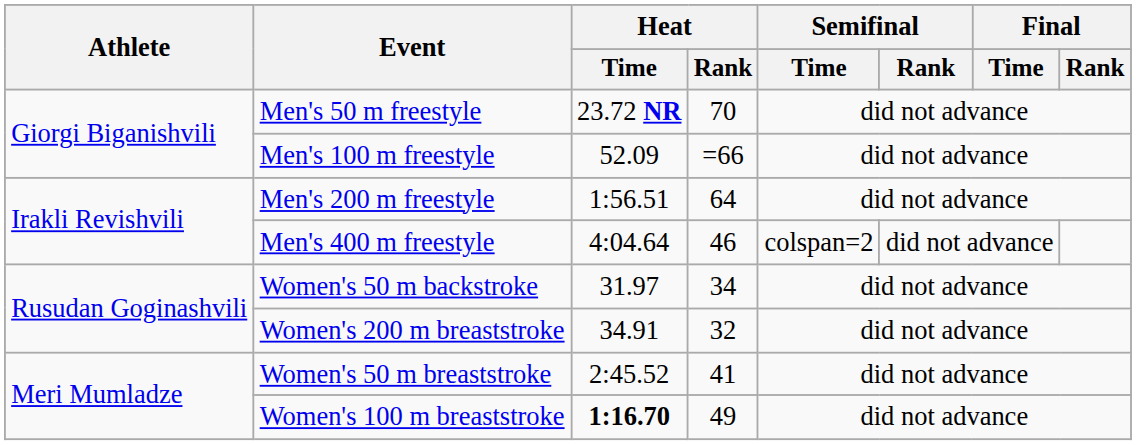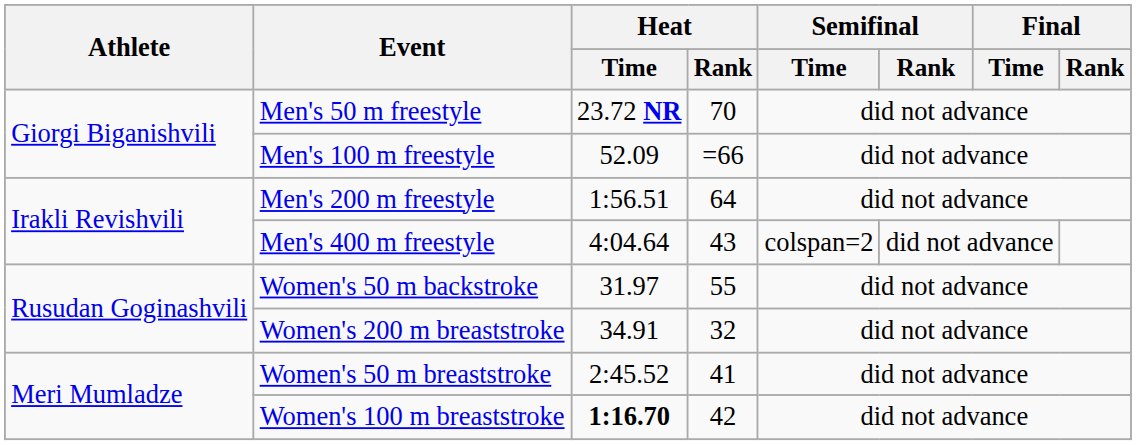(723, 242) 46 -> (723, 242) 43
(723, 286) 34 -> (723, 286) 55
(723, 417) 49 -> (723, 417) 42
